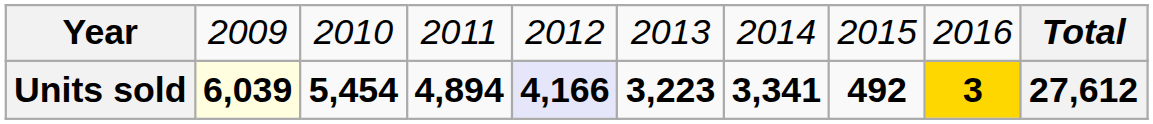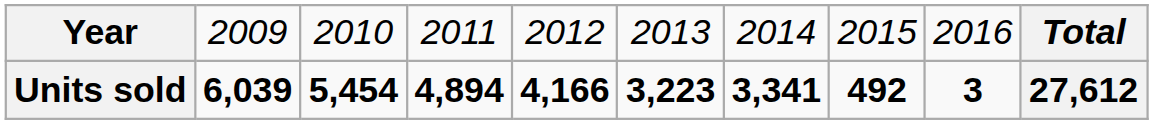(248, 89) lightyellow background -> (248, 89) no background
(565, 89) lavender background -> (565, 89) no background
(973, 89) gold background -> (973, 89) no background
